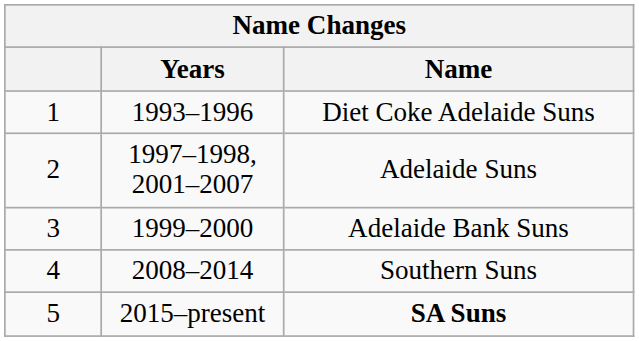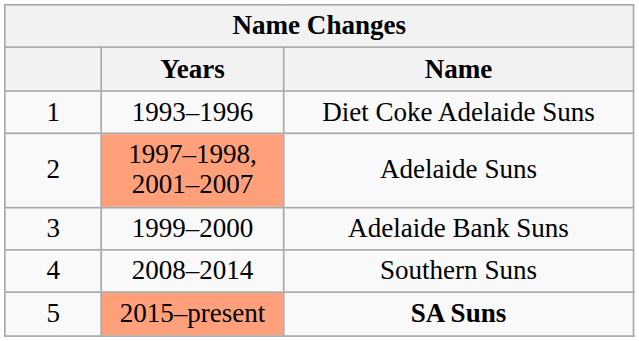(193, 169) no background -> (193, 169) lightsalmon background
(193, 313) no background -> (193, 313) lightsalmon background
